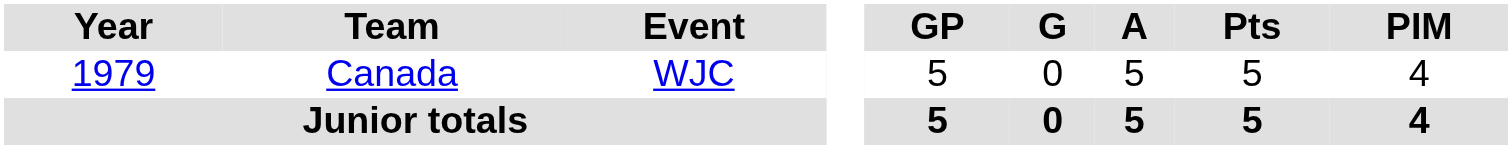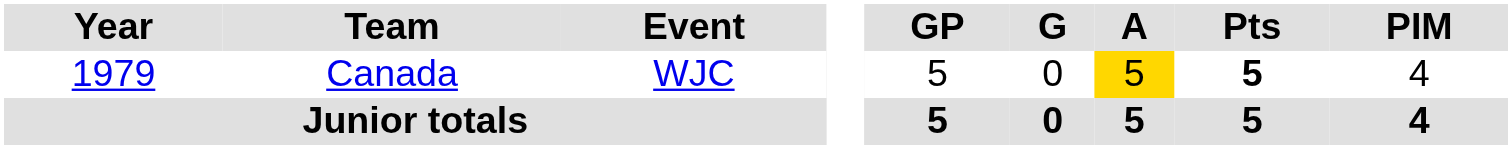(1134, 73) no background -> (1134, 73) gold background
(1252, 73) normal -> (1252, 73) bold
